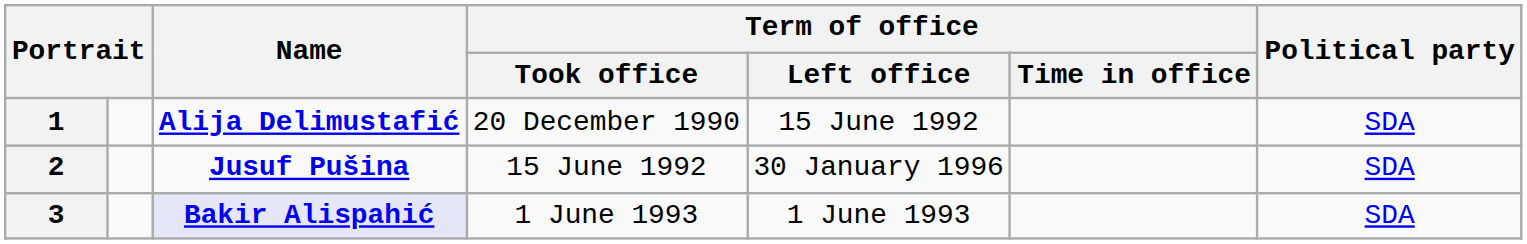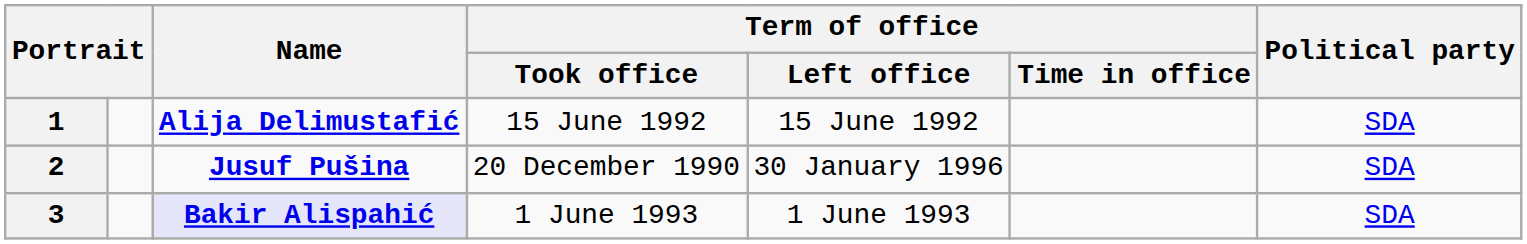(606, 122) 20 December 1990 -> (606, 122) 15 June 1992
(606, 169) 15 June 1992 -> (606, 169) 20 December 1990
